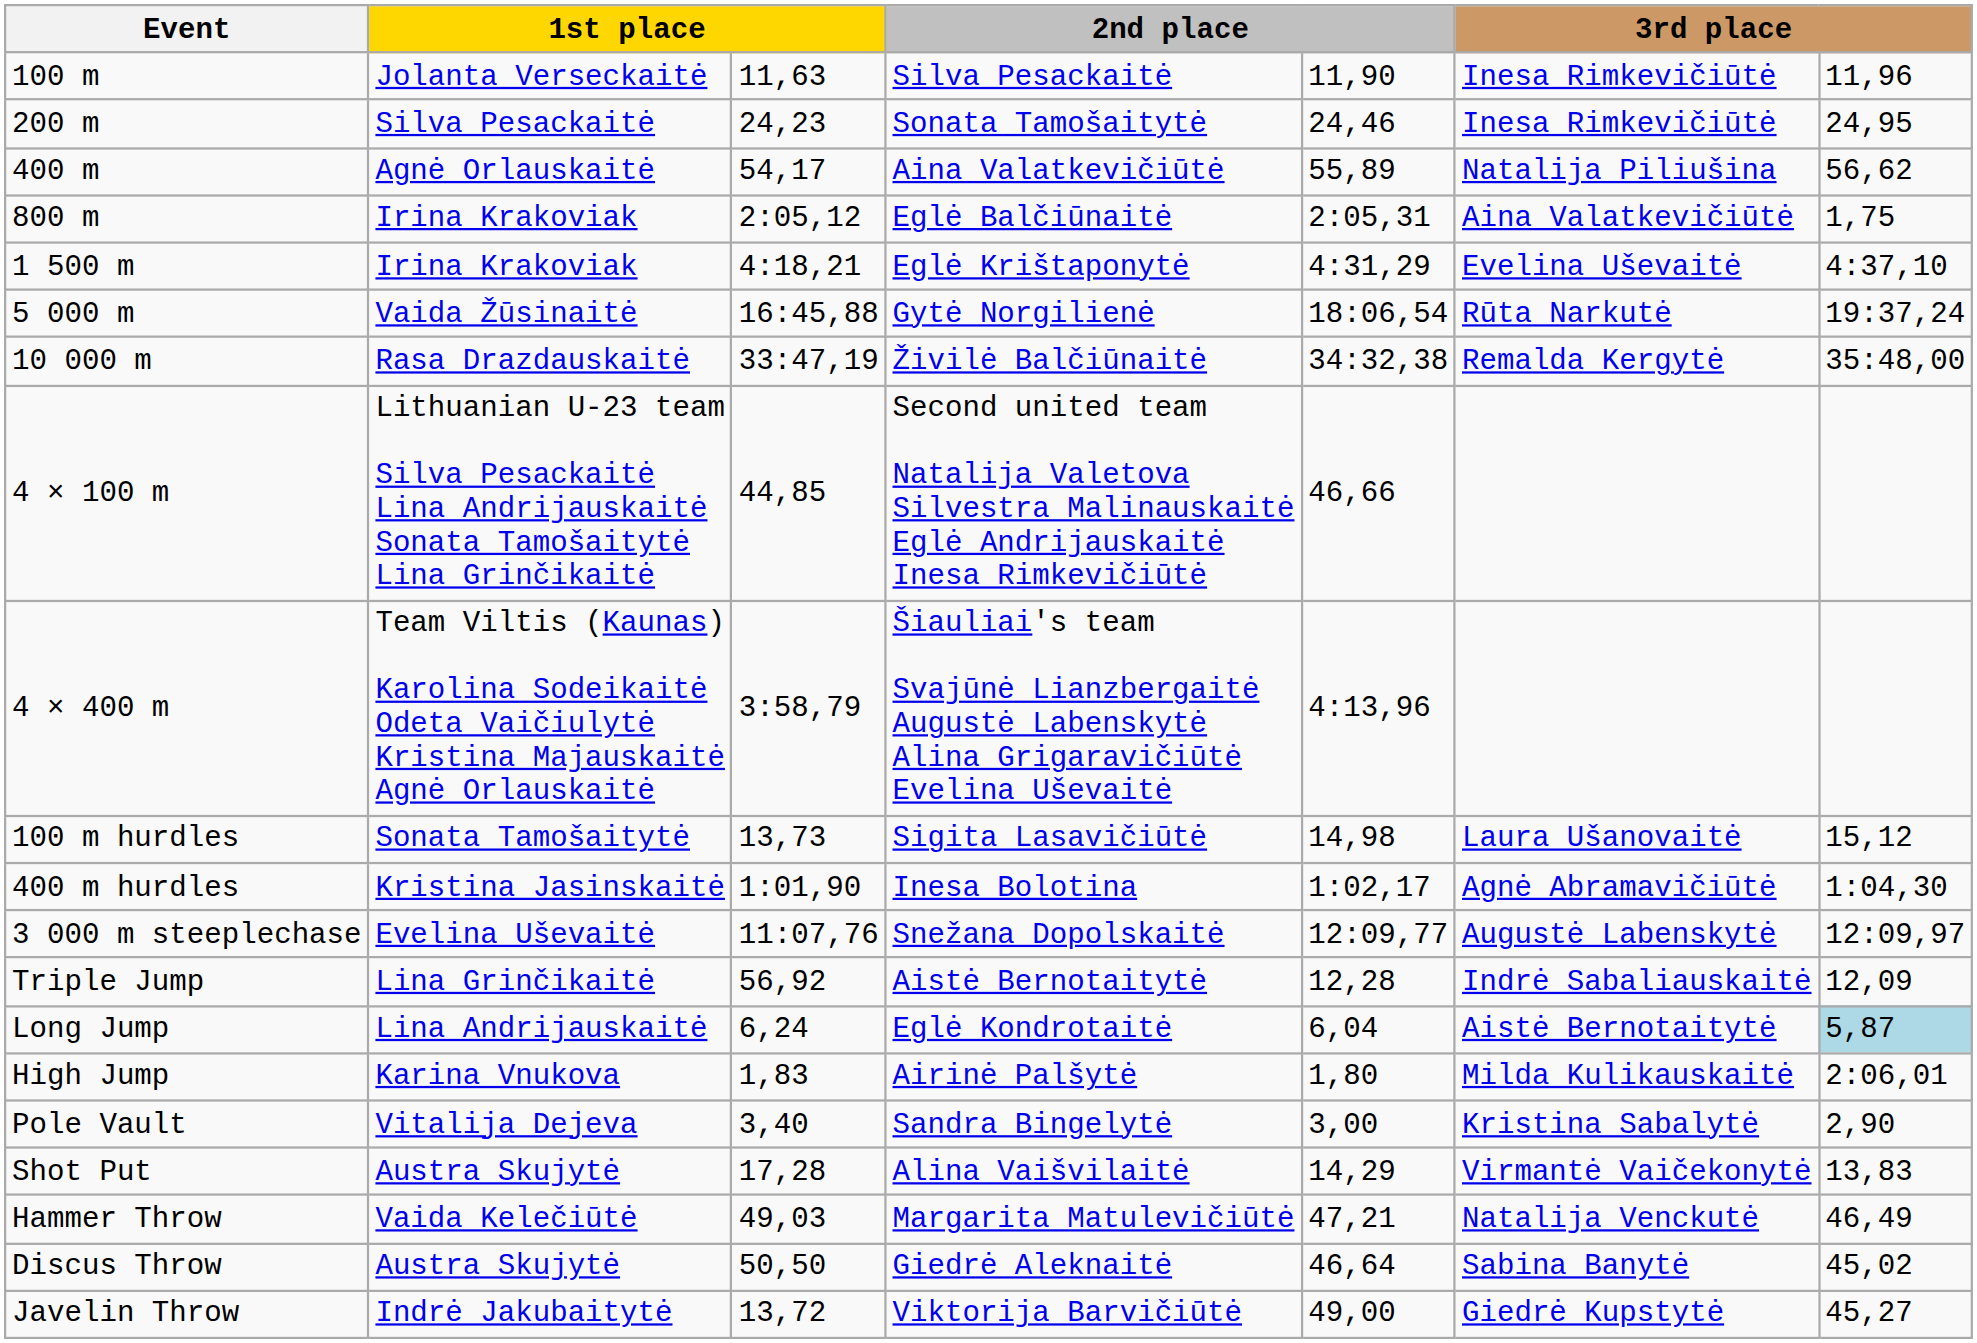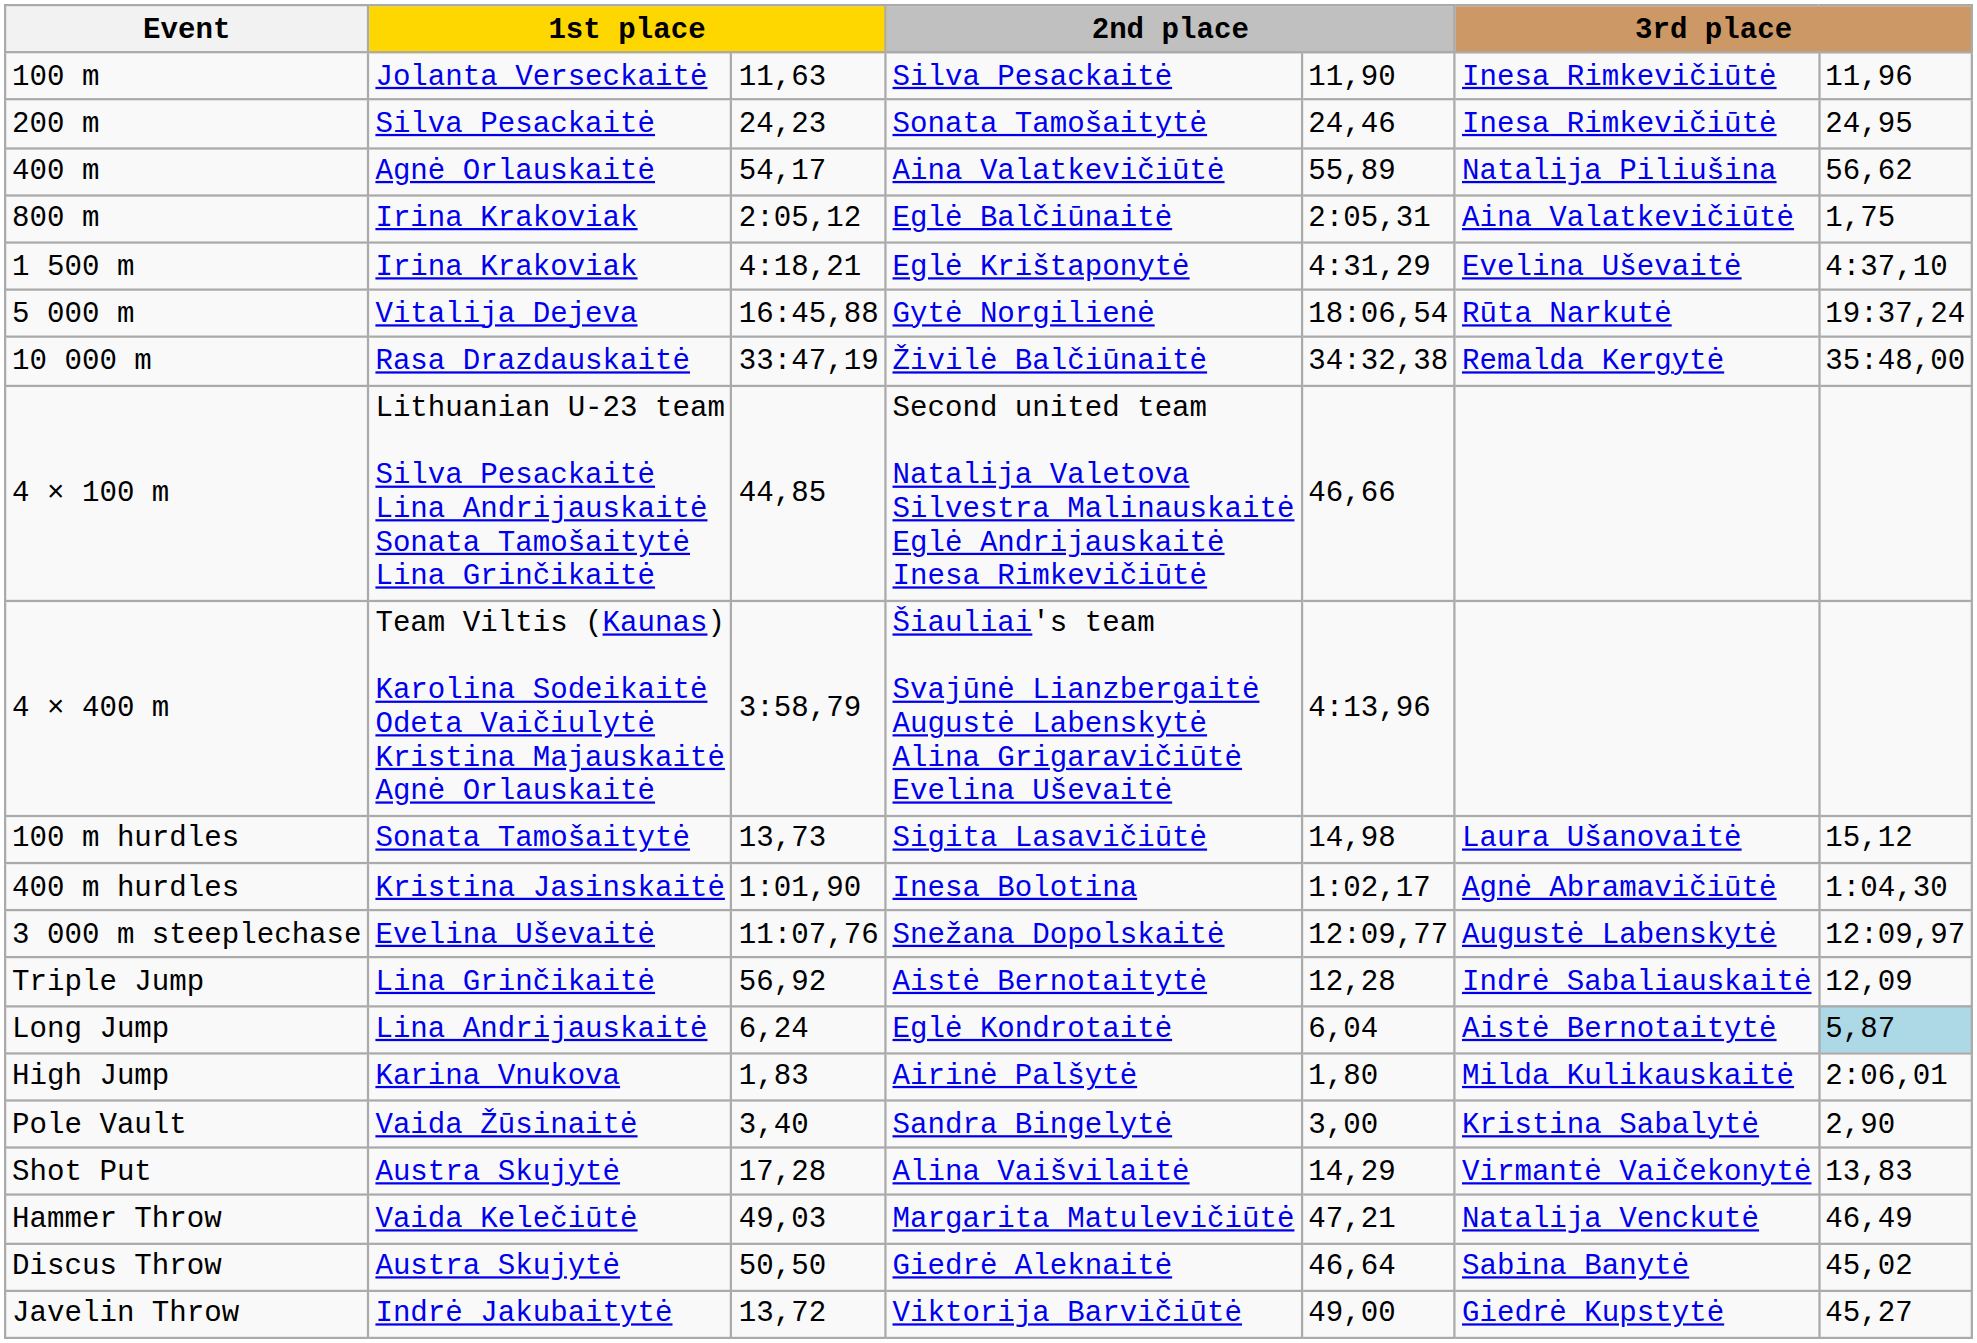(506, 314) Vaida Žūsinaitė -> (506, 314) Vitalija Dejeva
(506, 1124) Vitalija Dejeva -> (506, 1124) Vaida Žūsinaitė
